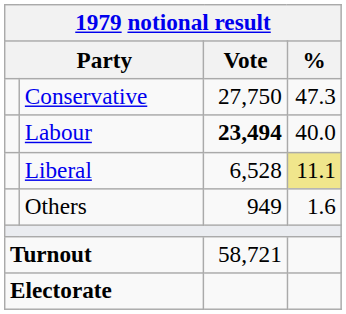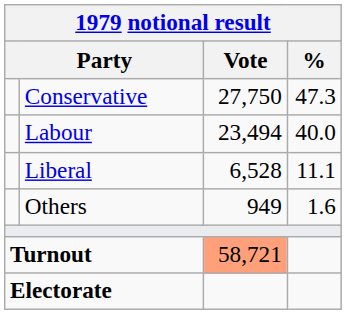(250, 133) bold -> (250, 133) normal
(316, 170) khaki background -> (316, 170) no background
(250, 254) no background -> (250, 254) lightsalmon background
